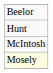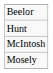(22, 60) lightyellow background -> (22, 60) no background
